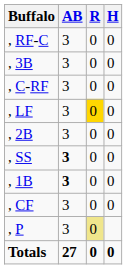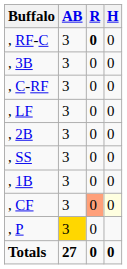(93, 39) normal -> (93, 39) bold
(93, 110) gold background -> (93, 110) no background
(66, 157) bold -> (66, 157) normal
(66, 181) bold -> (66, 181) normal
(93, 205) no background -> (93, 205) lightsalmon background
(111, 205) no background -> (111, 205) lightyellow background
(66, 228) no background -> (66, 228) gold background
(93, 228) khaki background -> (93, 228) no background
